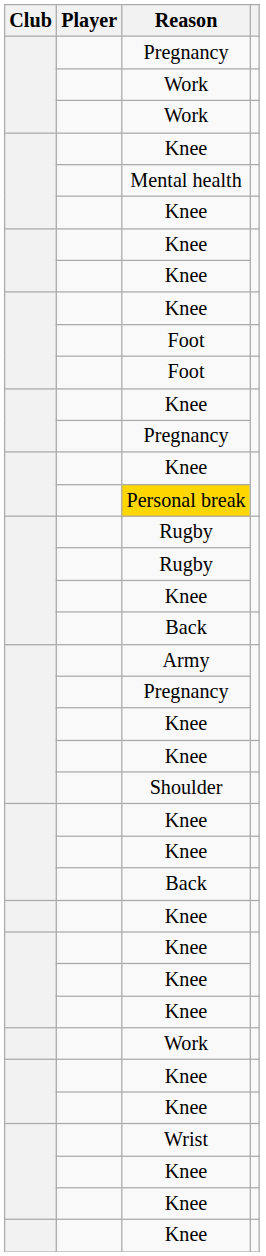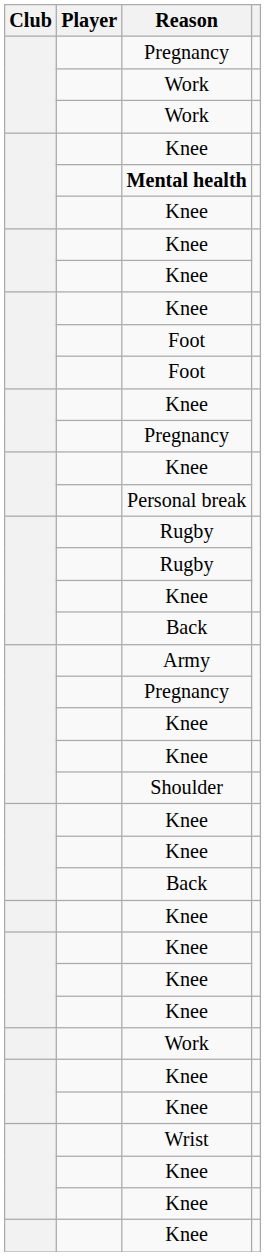(186, 180) normal -> (187, 180) bold
(186, 500) gold background -> (187, 500) no background
